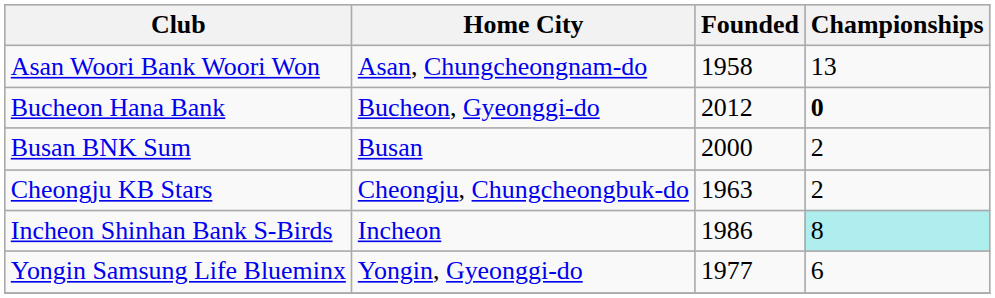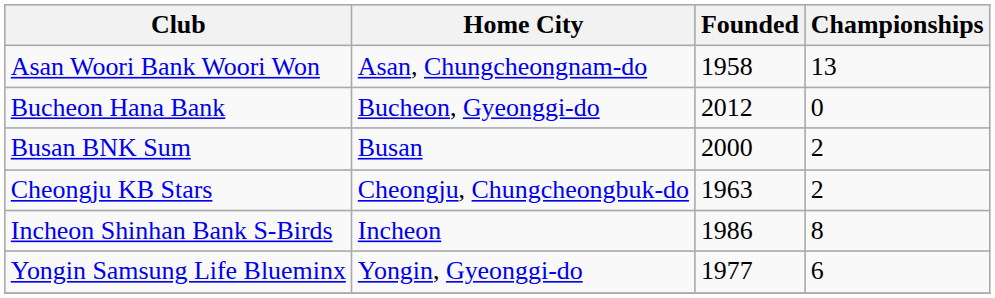(817, 107) bold -> (817, 107) normal
(817, 230) paleturquoise background -> (817, 230) no background
